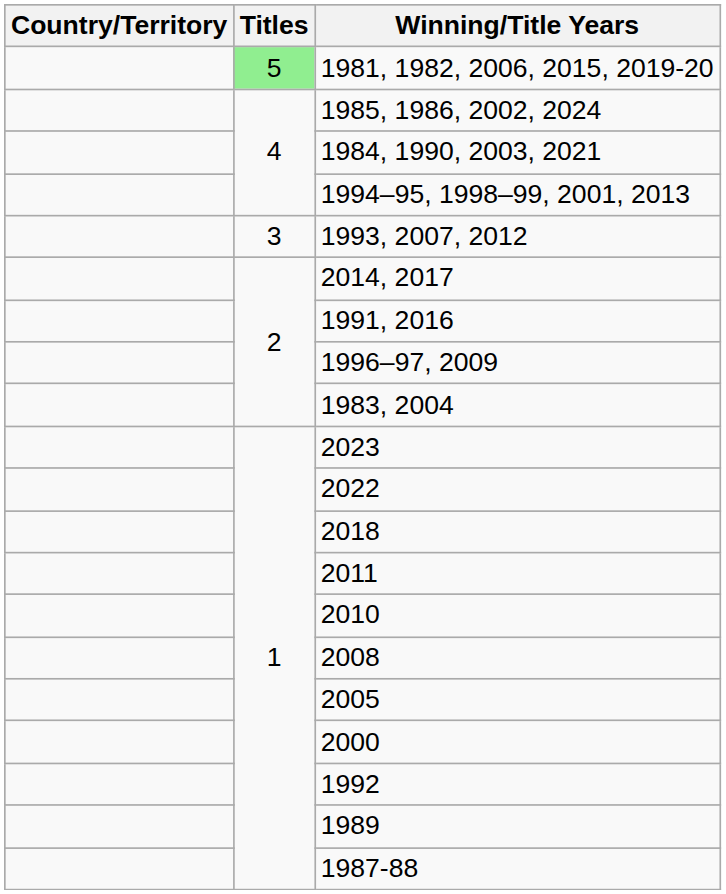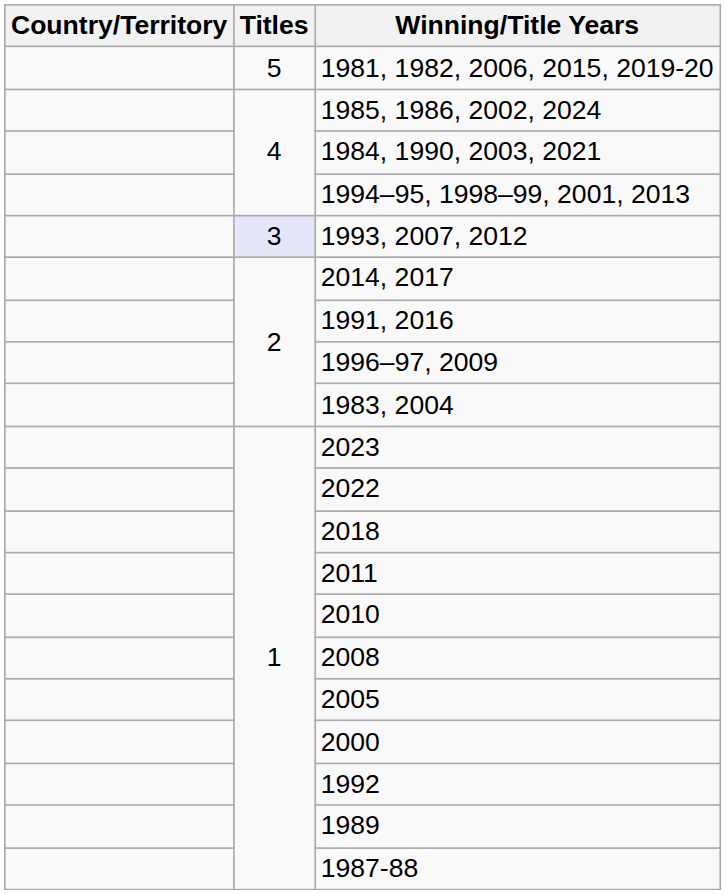(274, 67) lightgreen background -> (274, 67) no background
(274, 236) no background -> (274, 236) lavender background
